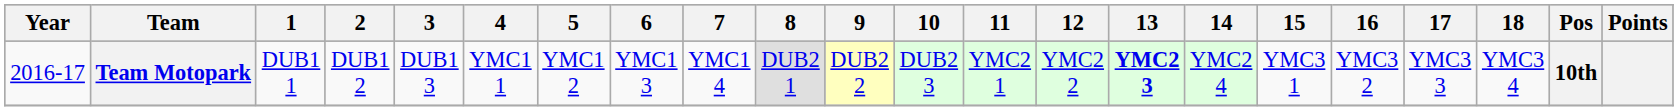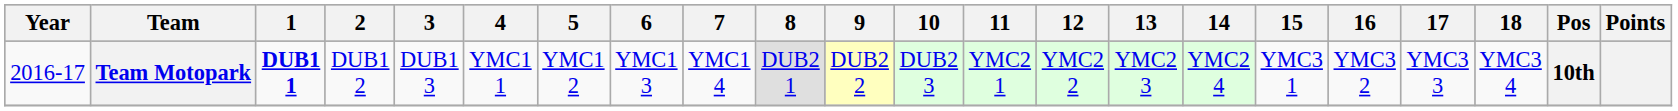(291, 72) normal -> (291, 72) bold
(1147, 72) bold -> (1146, 72) normal
